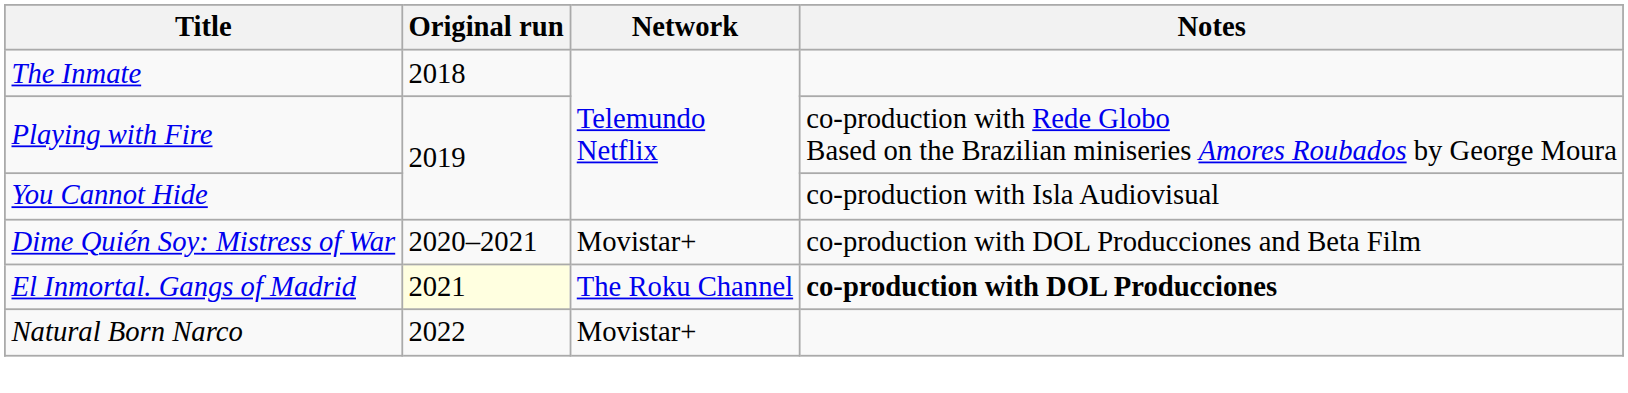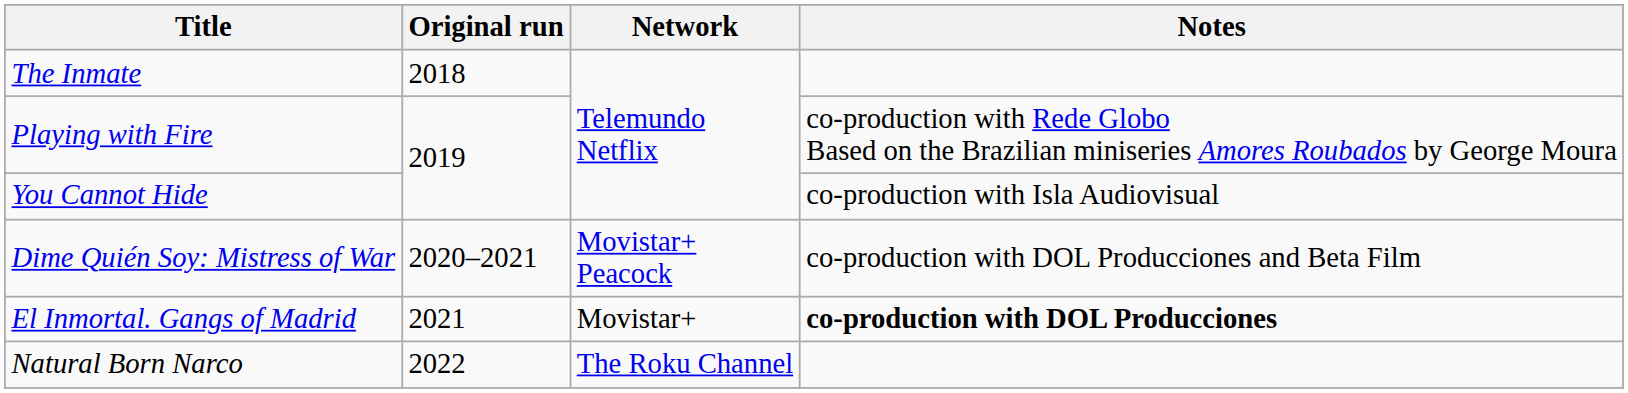(637, 241) Movistar+ -> (637, 257) Movistar+ Peacock
(437, 286) lightyellow background -> (437, 318) no background
(685, 286) The Roku Channel -> (637, 318) Movistar+
(637, 331) Movistar+ -> (685, 364) The Roku Channel
